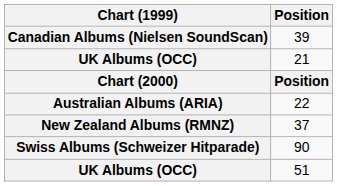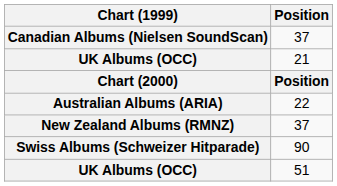(302, 37) 39 -> (302, 37) 37
